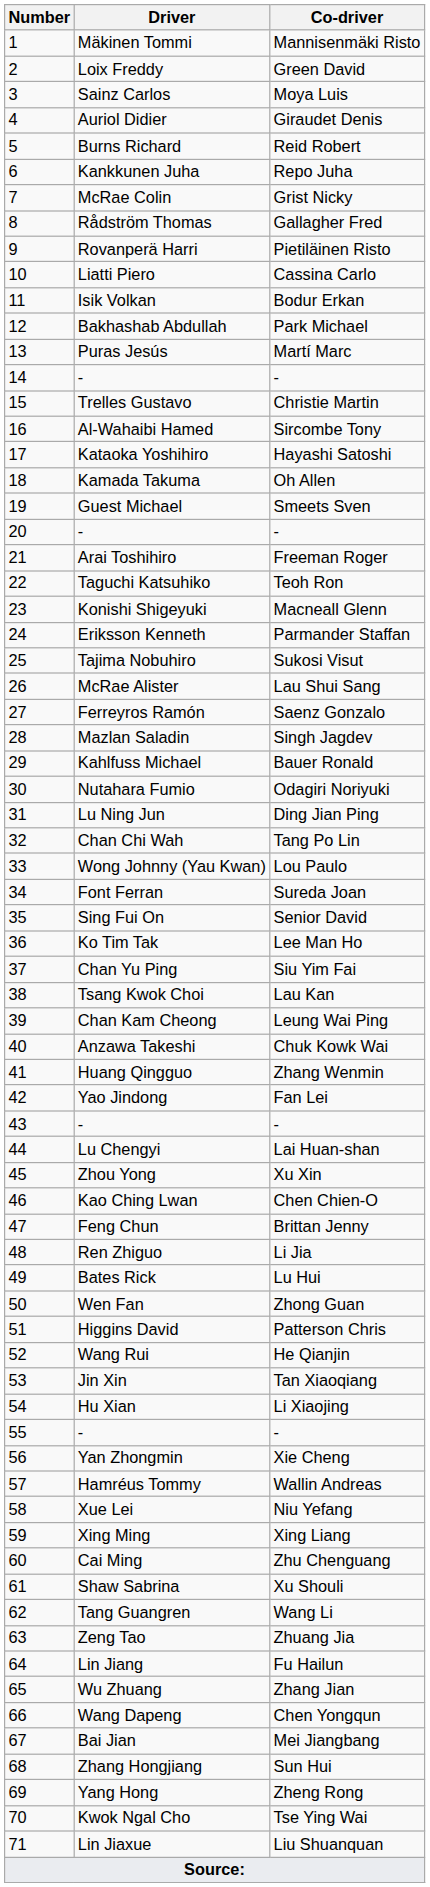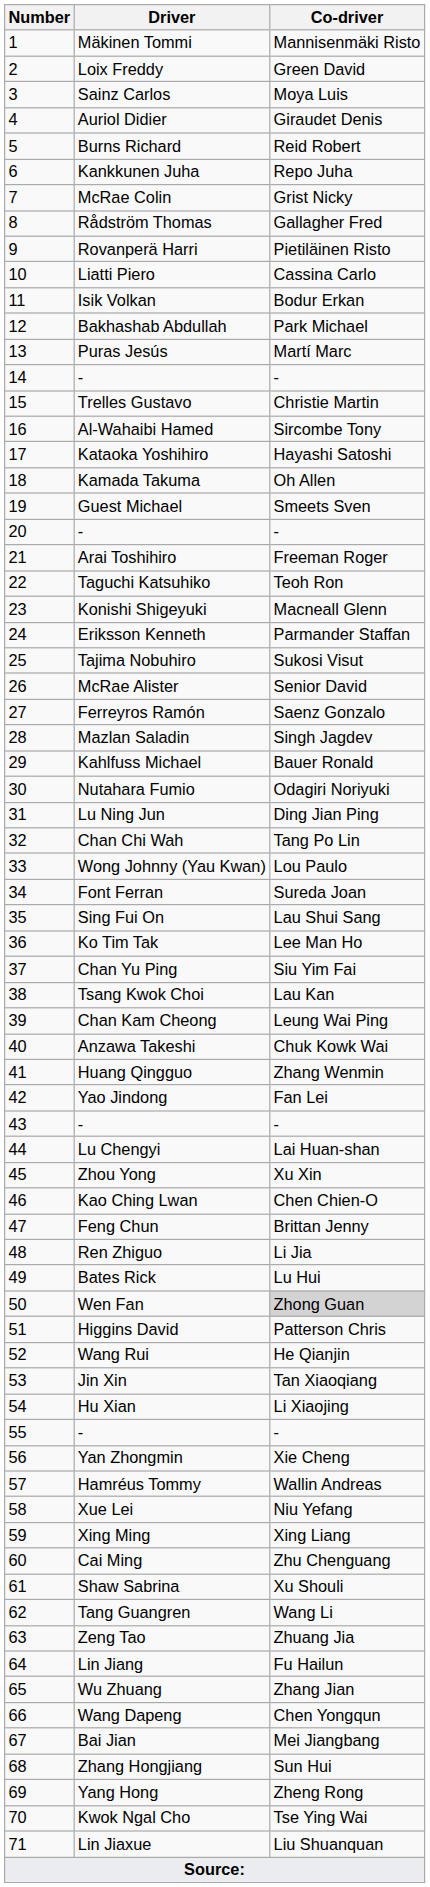(327, 686) Lau Shui Sang -> (320, 686) Senior David
(320, 917) Senior David -> (327, 917) Lau Shui Sang
(319, 1303) no background -> (319, 1303) lightgrey background
